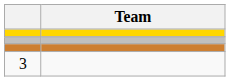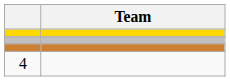(23, 63) 3 -> (23, 63) 4
